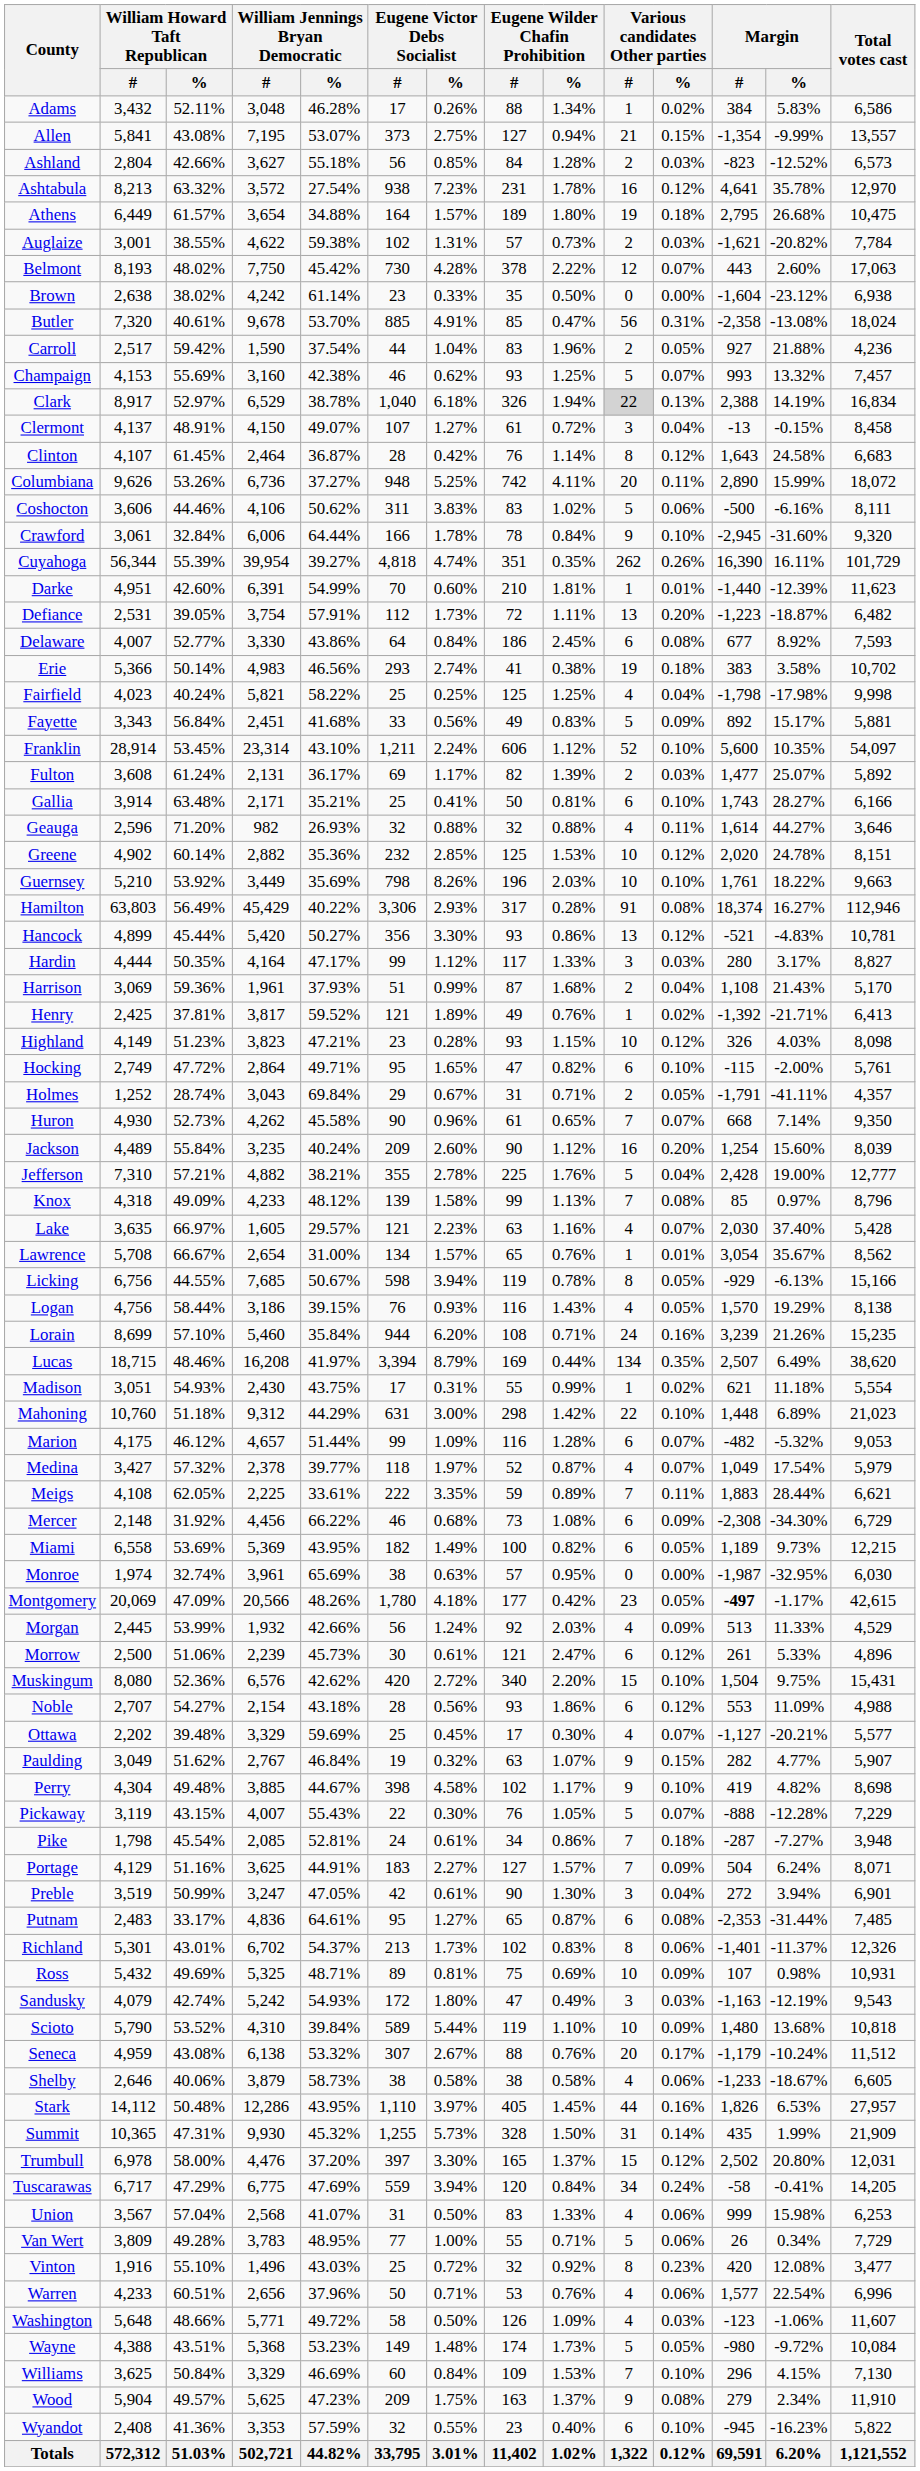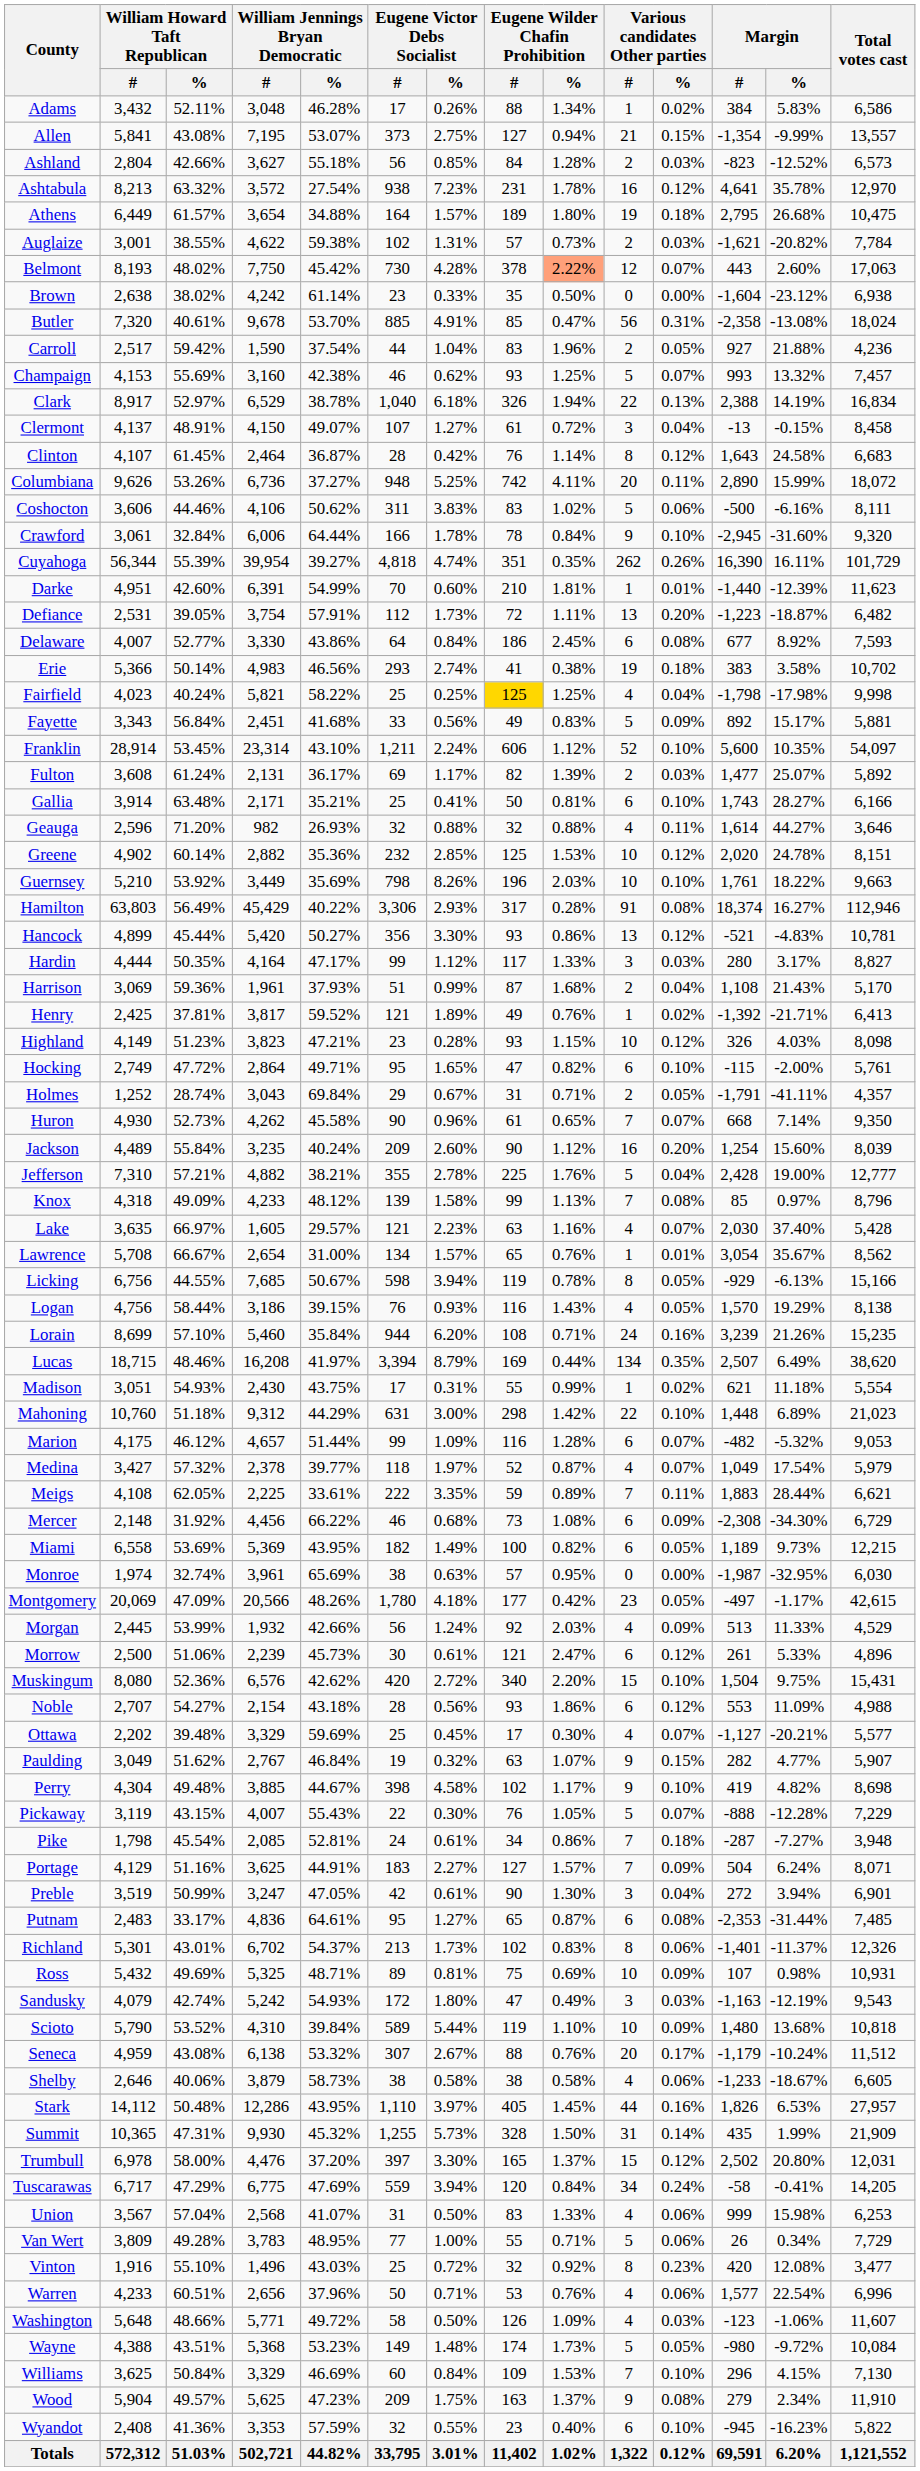(574, 268) no background -> (574, 268) lightsalmon background
(629, 401) lightgrey background -> (629, 401) no background
(514, 695) no background -> (514, 695) gold background
(739, 1600) bold -> (739, 1600) normal
